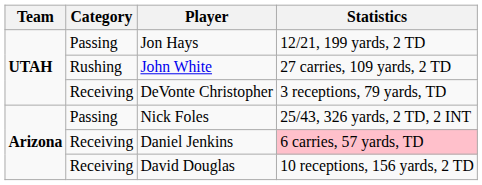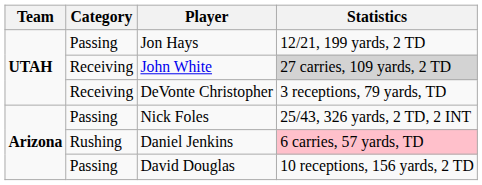(96, 67) Rushing -> (101, 67) Receiving
(366, 67) no background -> (366, 67) lightgrey background
(101, 141) Receiving -> (96, 141) Rushing
(101, 166) Receiving -> (94, 166) Passing
